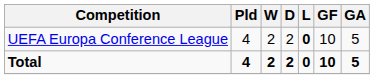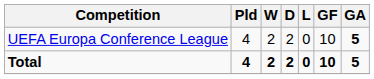(306, 39) bold -> (306, 39) normal
(355, 39) normal -> (355, 39) bold
